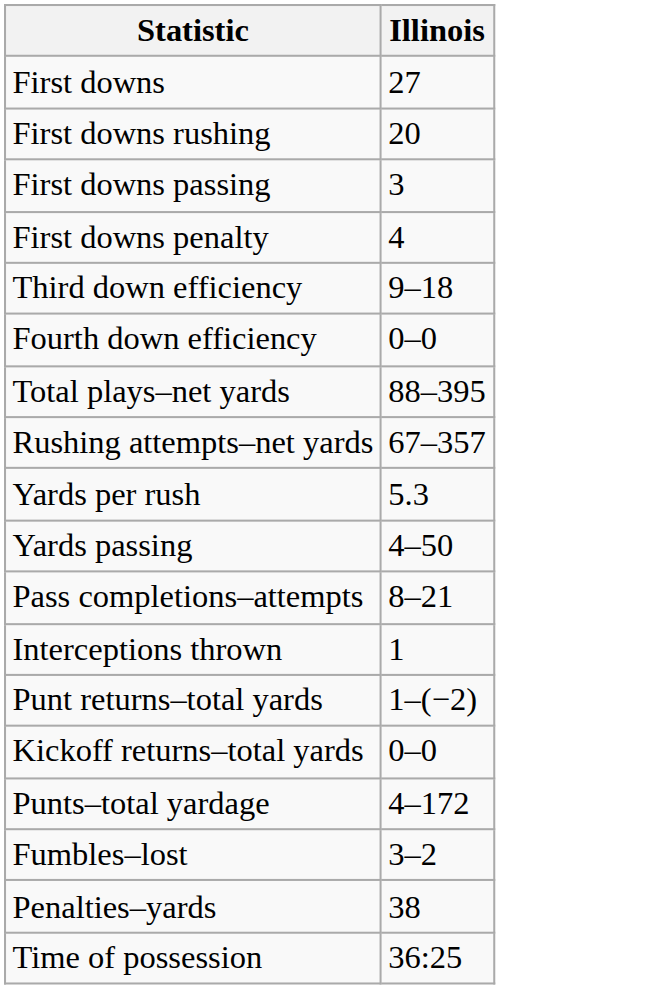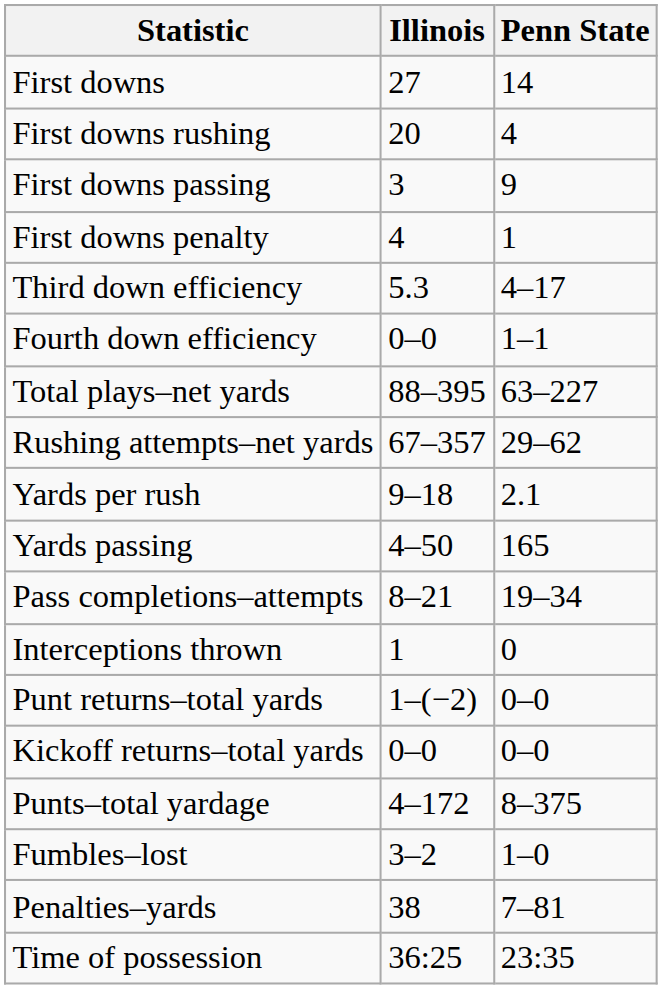+ column: (575, 30)
(421, 287) 9–18 -> (409, 287) 5.3
(409, 493) 5.3 -> (421, 493) 9–18
